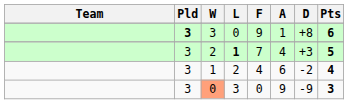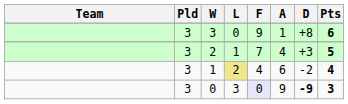(188, 33) bold -> (188, 33) normal
(236, 52) bold -> (236, 52) normal
(236, 70) no background -> (236, 70) khaki background
(213, 89) lightsalmon background -> (213, 89) no background
(259, 89) no background -> (259, 89) lavender background
(306, 89) normal -> (306, 89) bold
